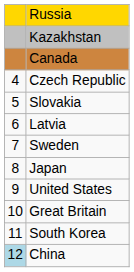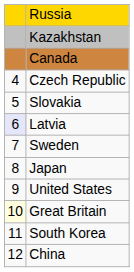(15, 124) no background -> (15, 124) lavender background
(15, 211) no background -> (15, 211) lightyellow background
(15, 255) lightblue background -> (15, 255) no background
